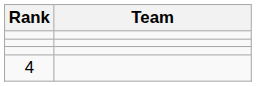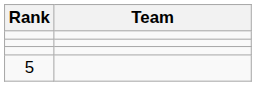(29, 67) 4 -> (29, 67) 5
